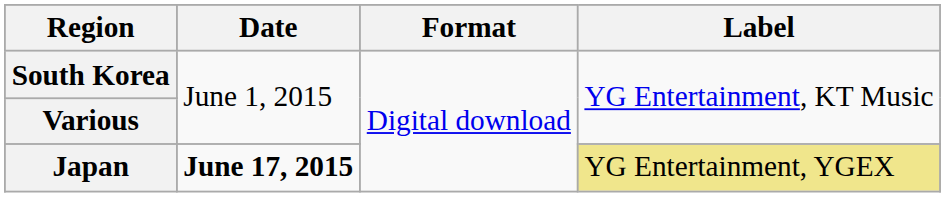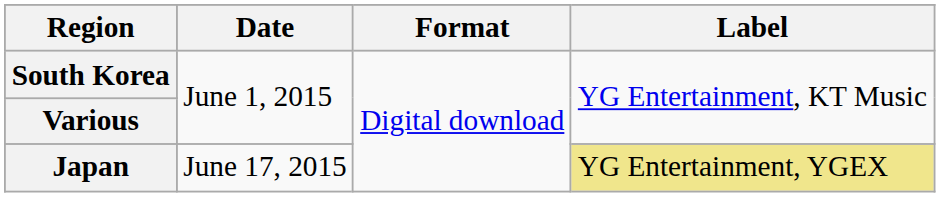(268, 167) bold -> (265, 167) normal
